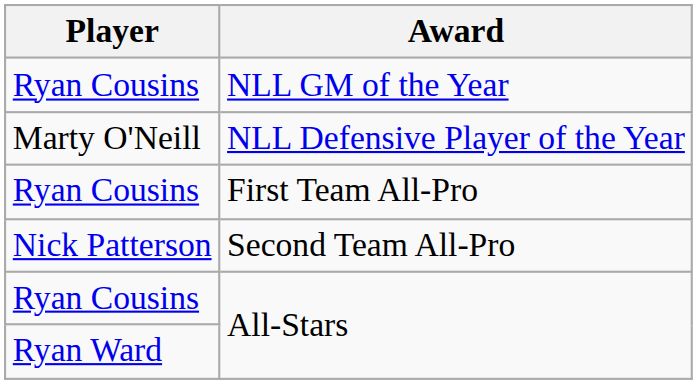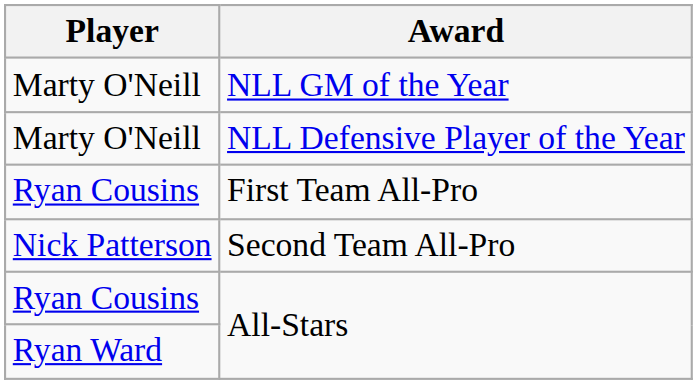(106, 84) Ryan Cousins -> (107, 84) Marty O'Neill
